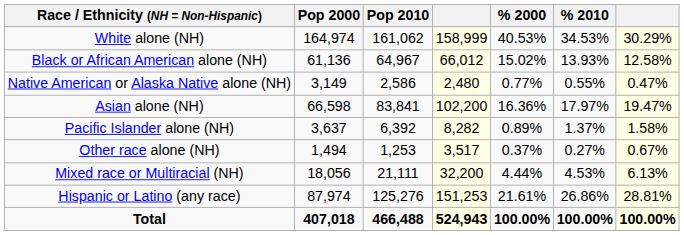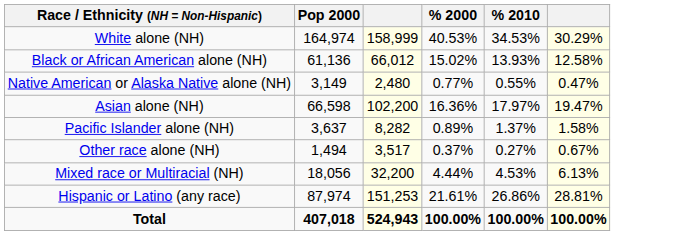- column: (398, 15)
